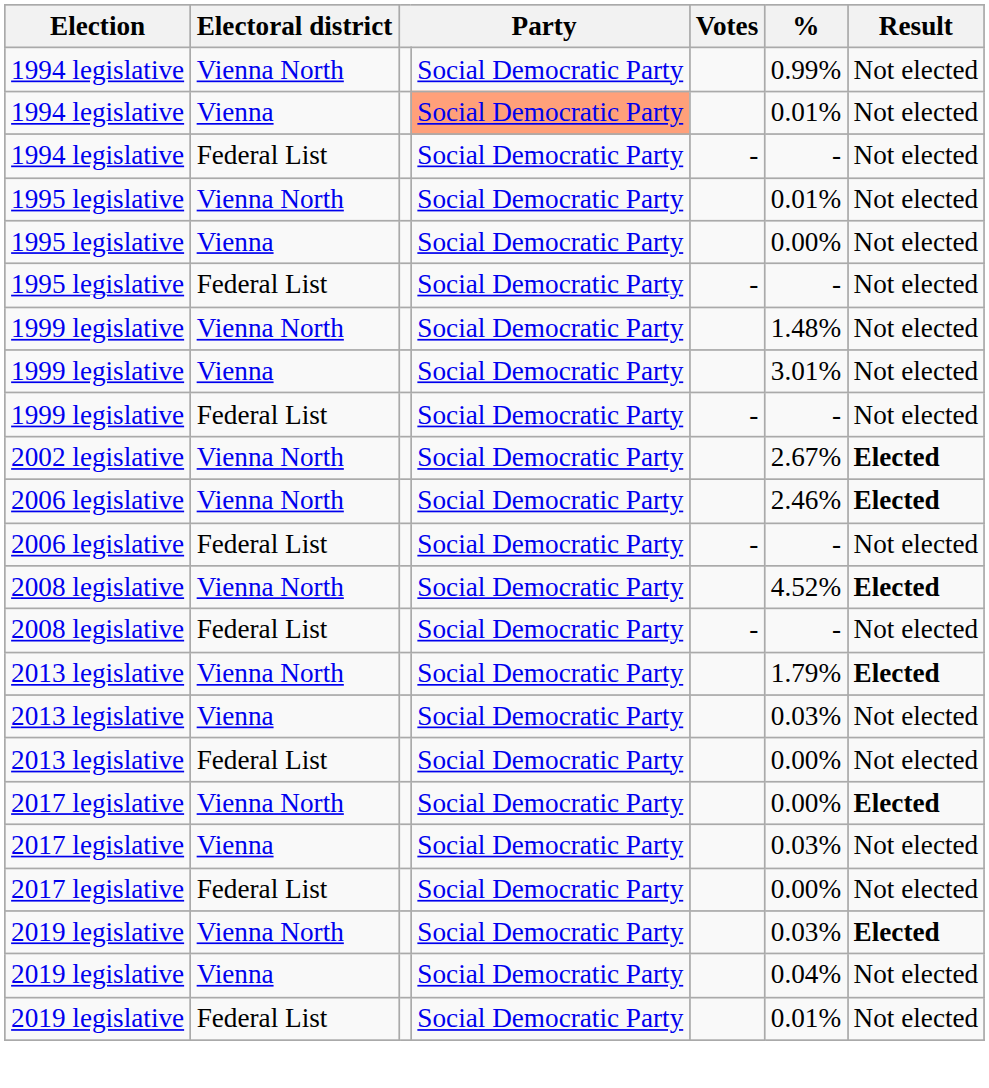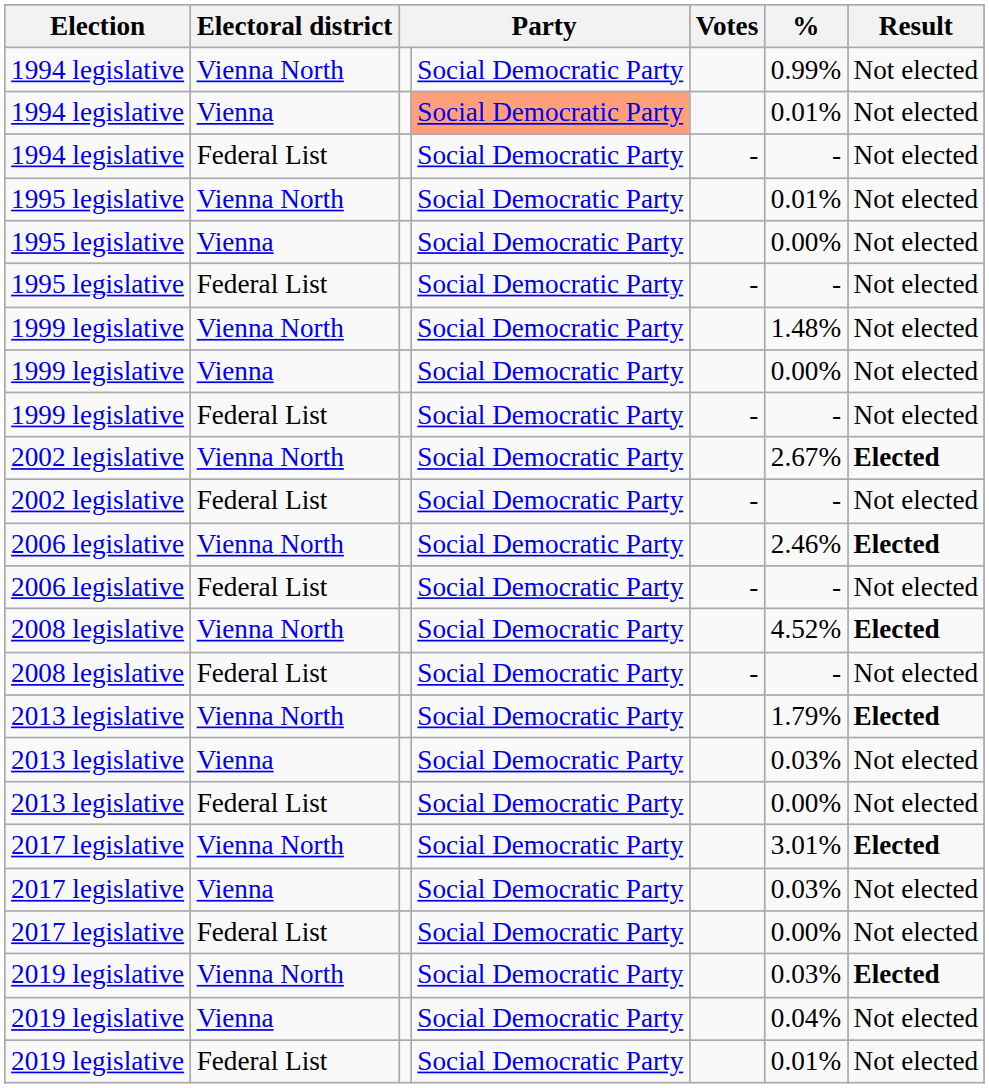(806, 371) 3.01% -> (806, 371) 0.00%
+ row: (98, 500)
(806, 802) 0.00% -> (806, 845) 3.01%
